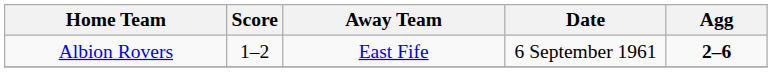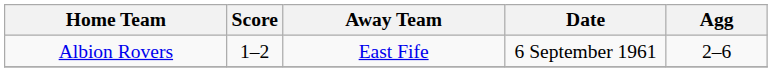(717, 50) bold -> (717, 50) normal
